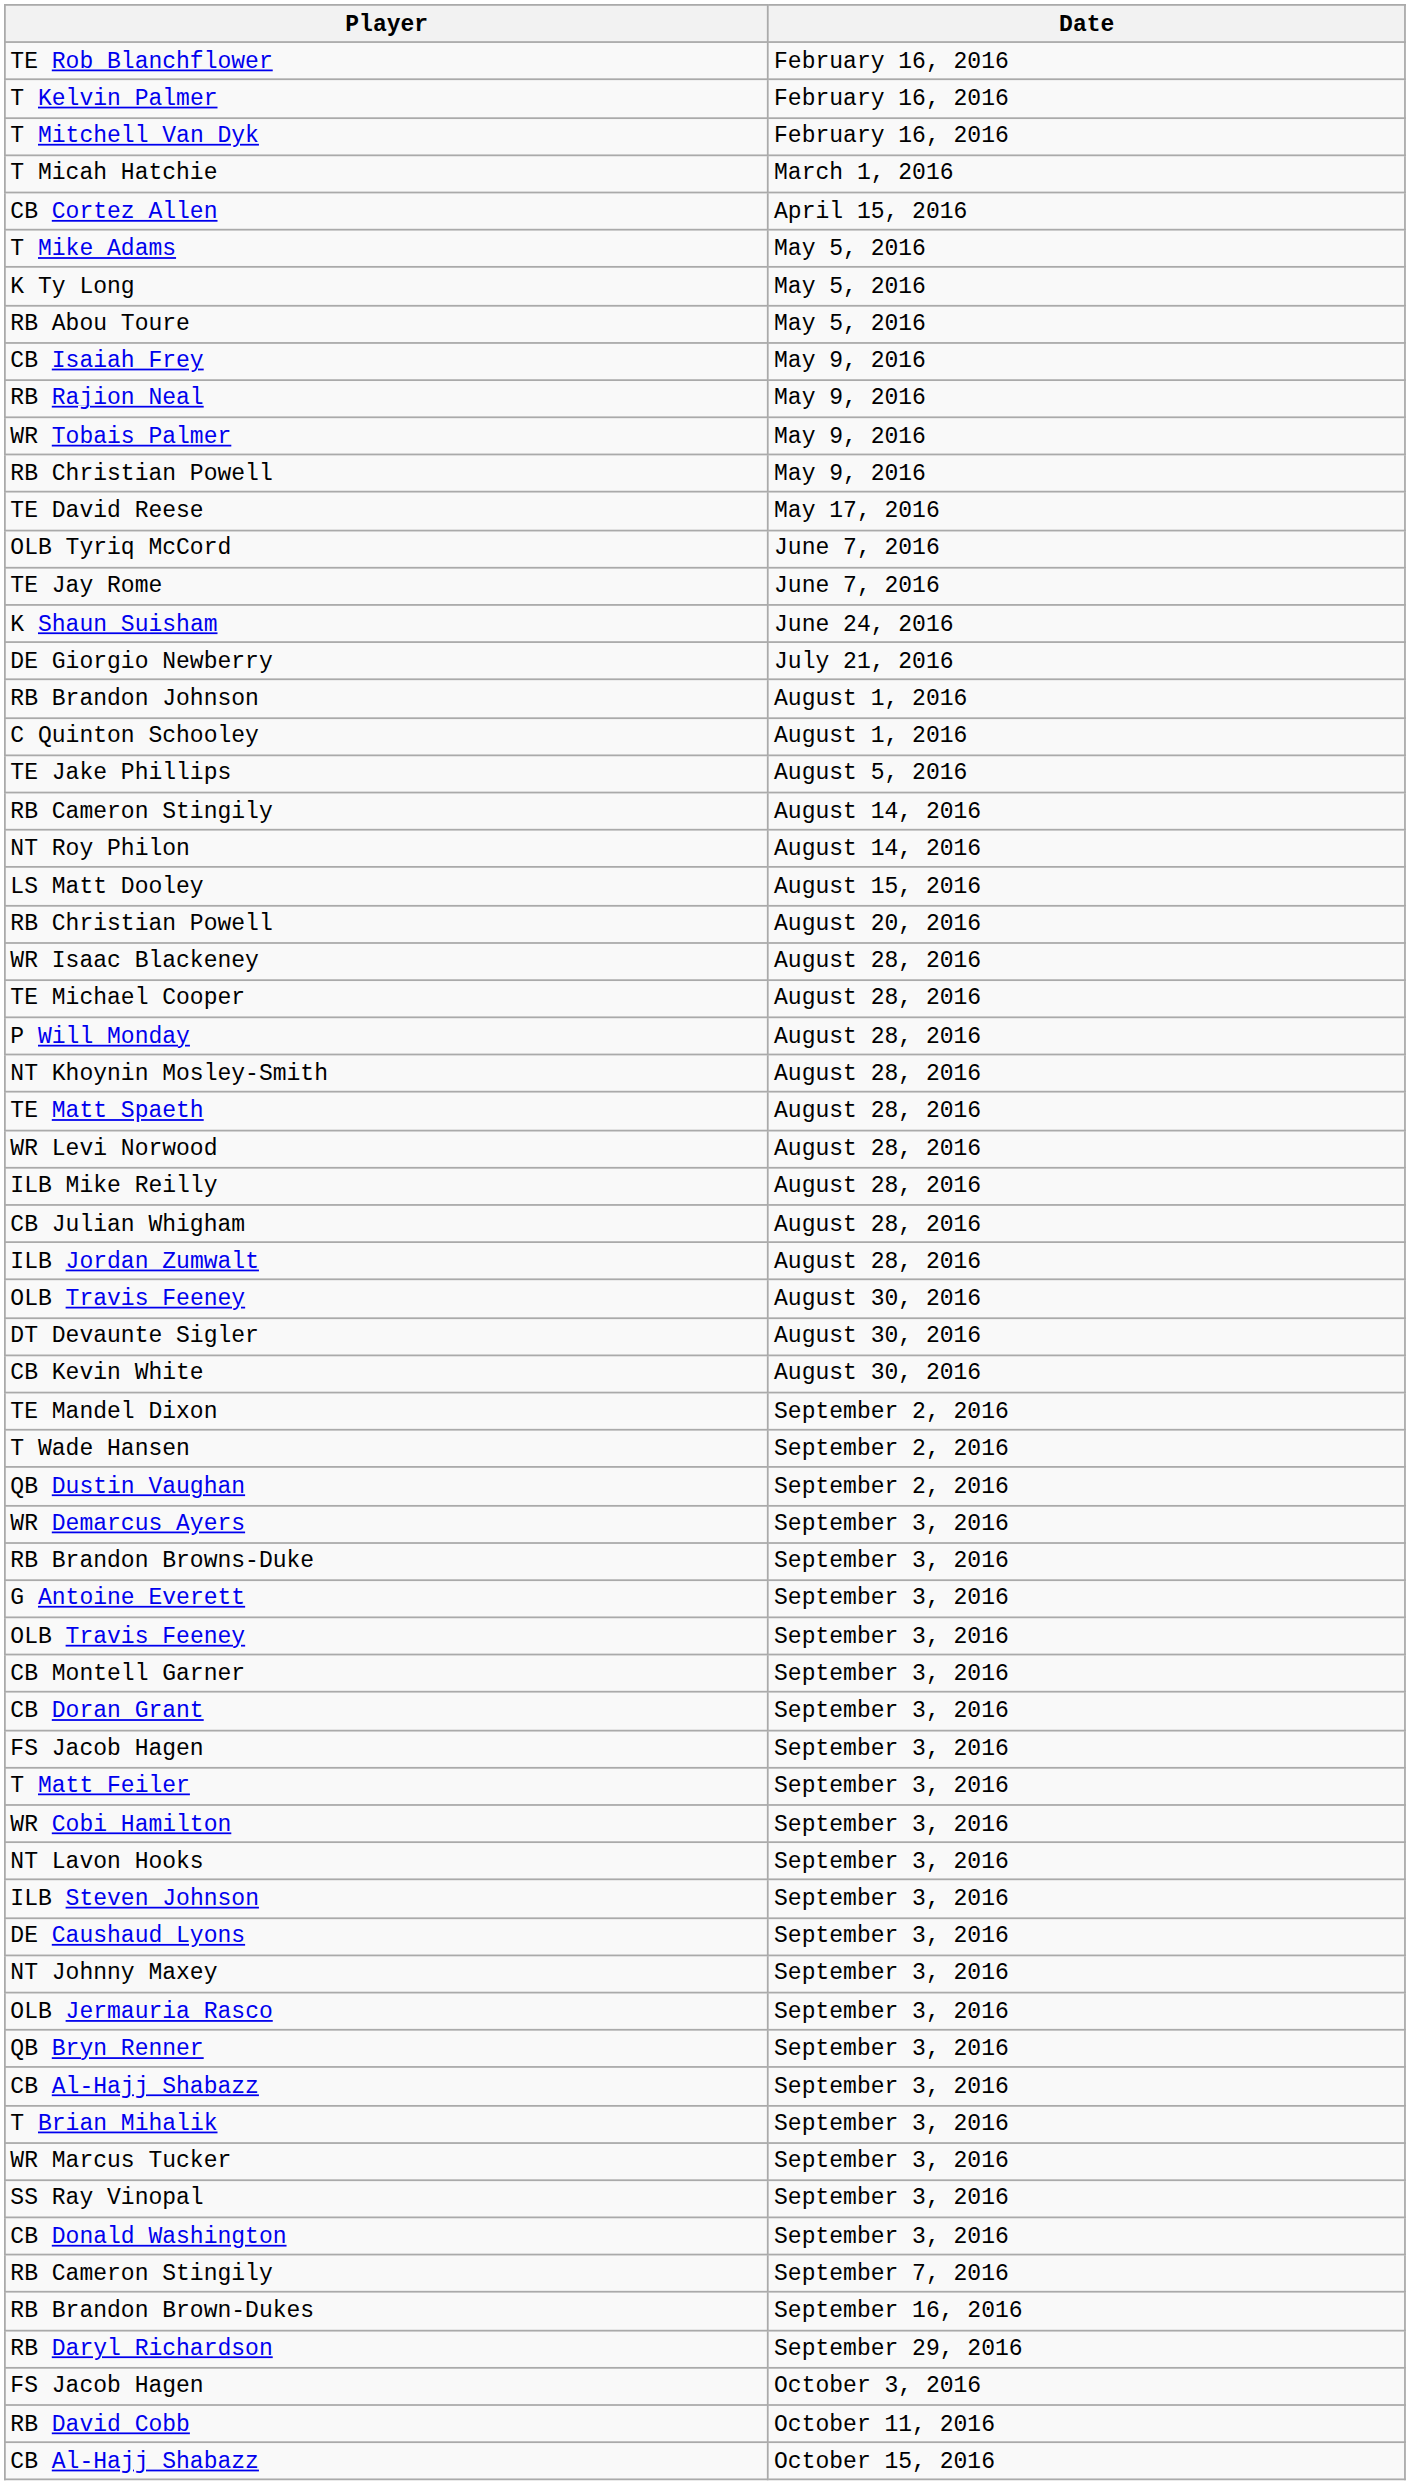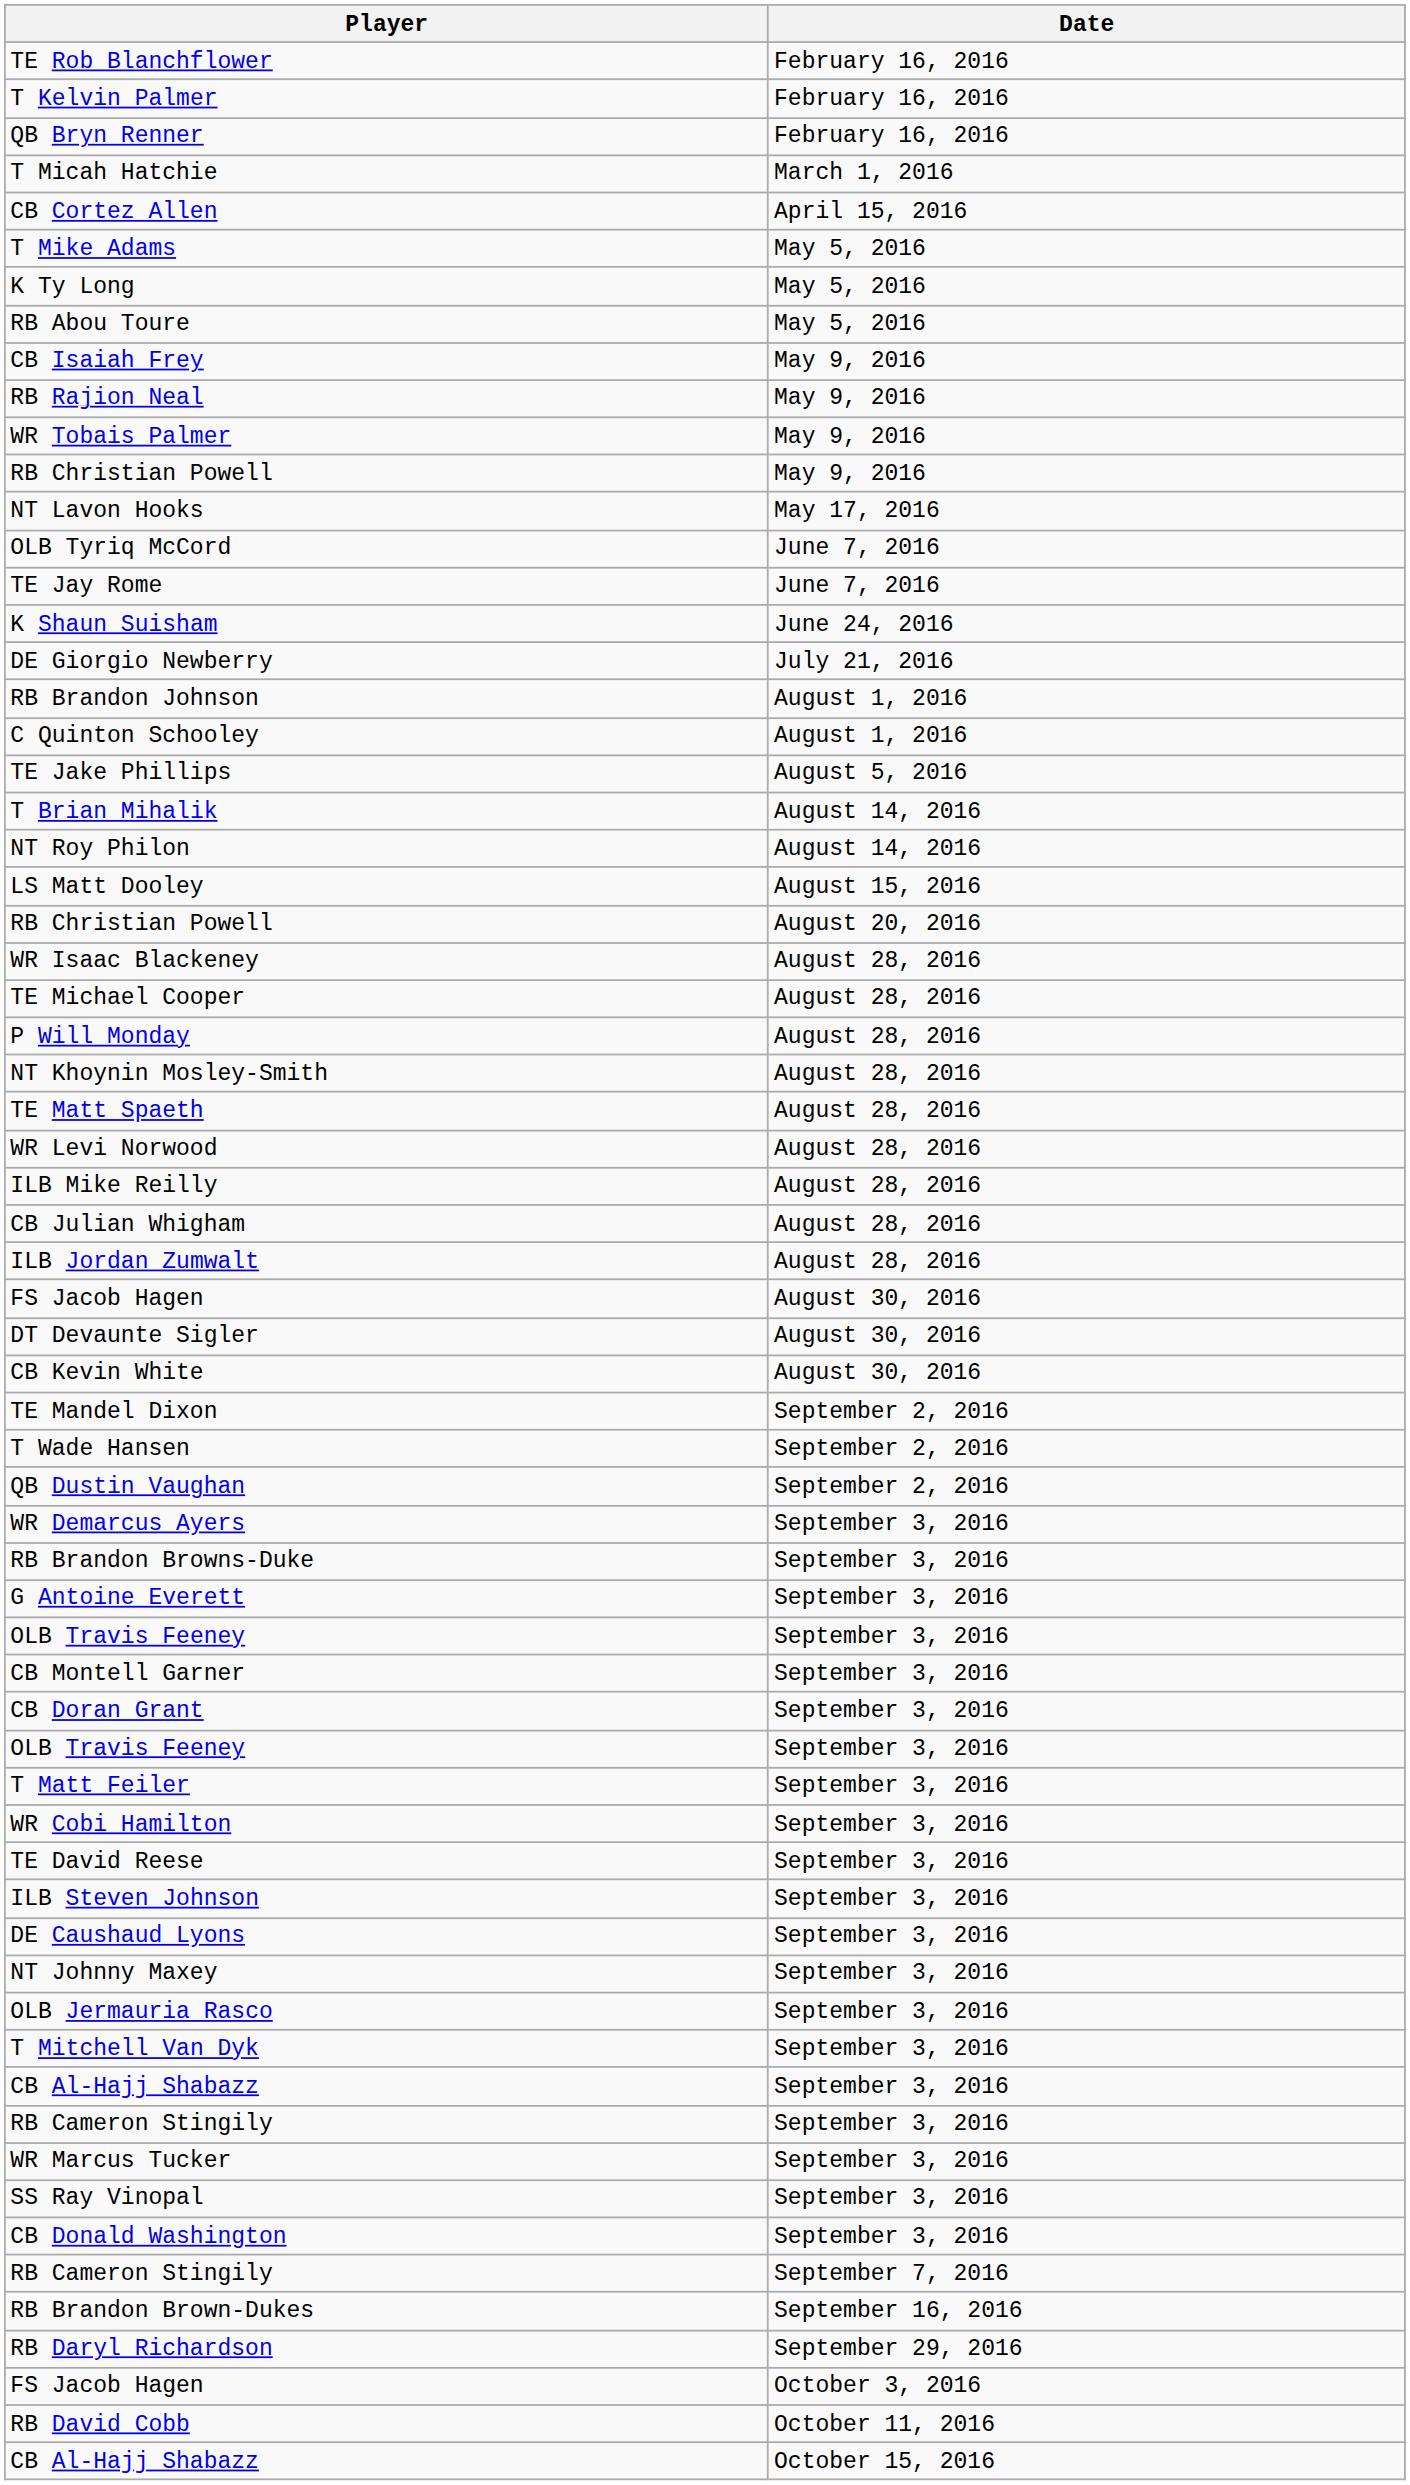(135, 136) T Mitchell Van Dyk -> (107, 136) QB Bryn Renner
(107, 511) TE David Reese -> (107, 511) NT Lavon Hooks
(142, 811) RB Cameron Stingily -> (114, 811) T Brian Mihalik
(128, 1299) OLB Travis Feeney -> (107, 1299) FS Jacob Hagen
(107, 1749) FS Jacob Hagen -> (128, 1749) OLB Travis Feeney
(107, 1861) NT Lavon Hooks -> (107, 1861) TE David Reese
(107, 2049) QB Bryn Renner -> (135, 2049) T Mitchell Van Dyk
(114, 2124) T Brian Mihalik -> (142, 2124) RB Cameron Stingily
